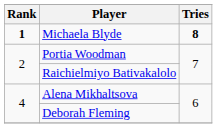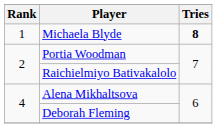(22, 34) bold -> (22, 34) normal
